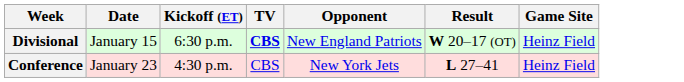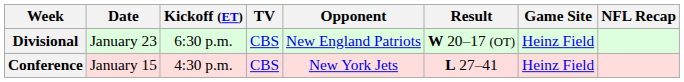+ column: (639, 16)
(123, 41) January 15 -> (123, 41) January 23
(265, 41) bold -> (264, 41) normal
(123, 65) January 23 -> (123, 65) January 15
